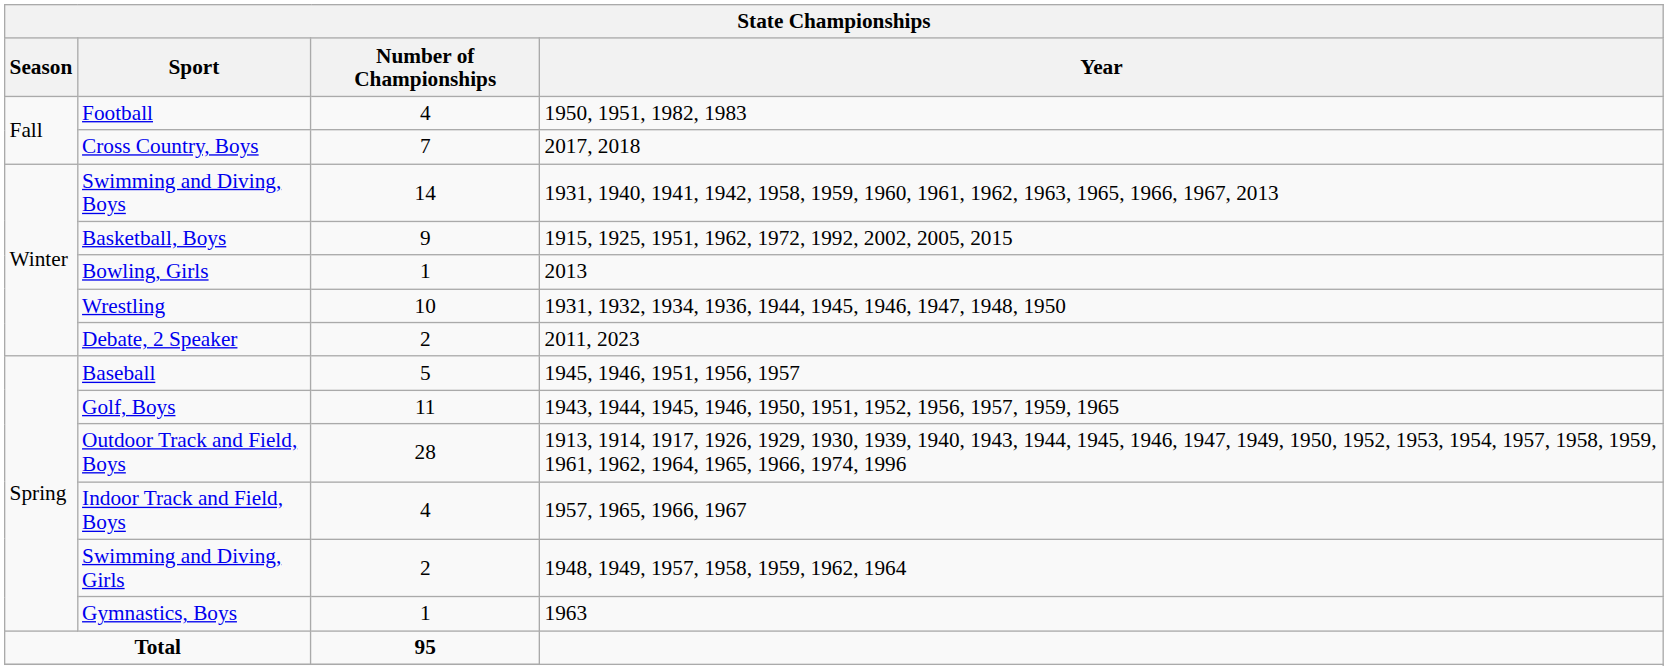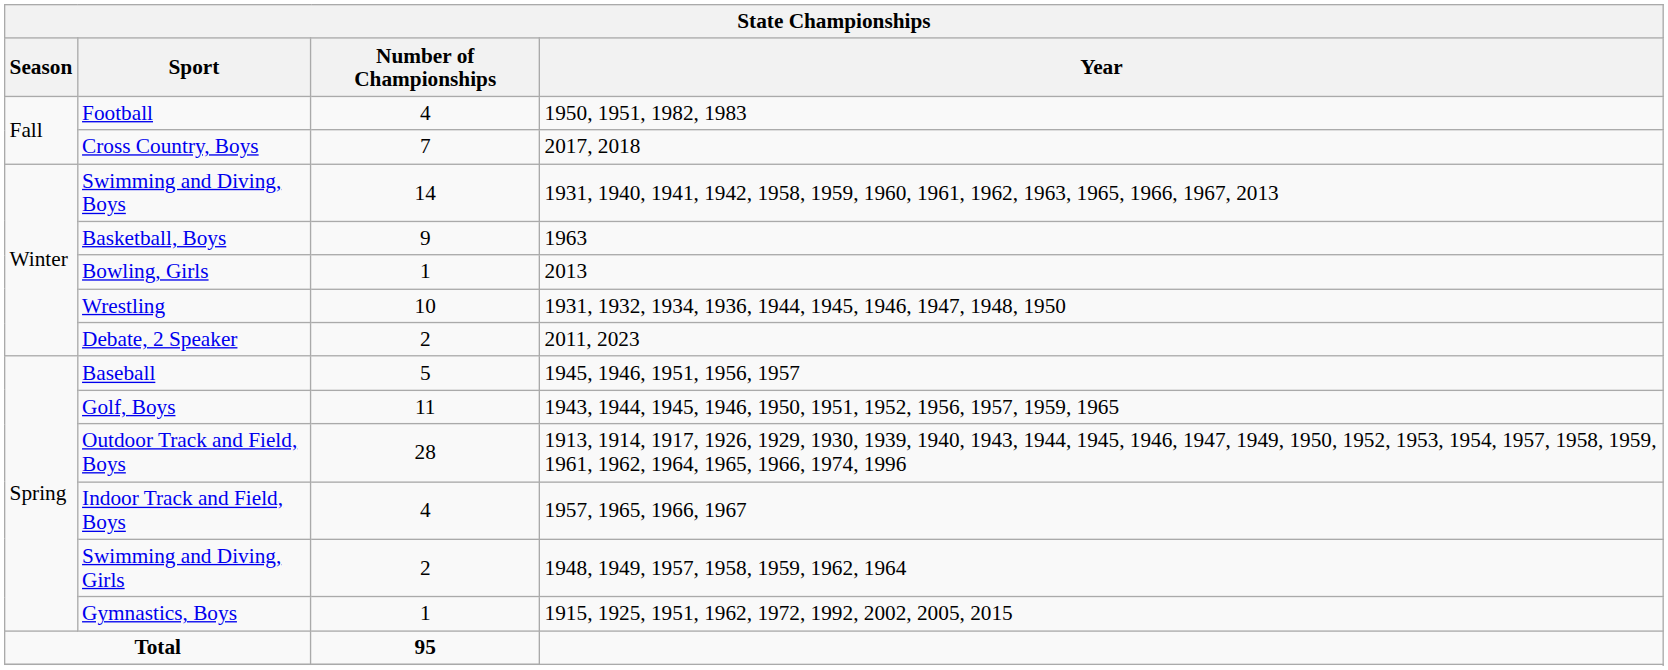(779, 237) 1915, 1925, 1951, 1962, 1972, 1992, 2002, 2005, 2015 -> (566, 237) 1963
(566, 613) 1963 -> (779, 613) 1915, 1925, 1951, 1962, 1972, 1992, 2002, 2005, 2015
